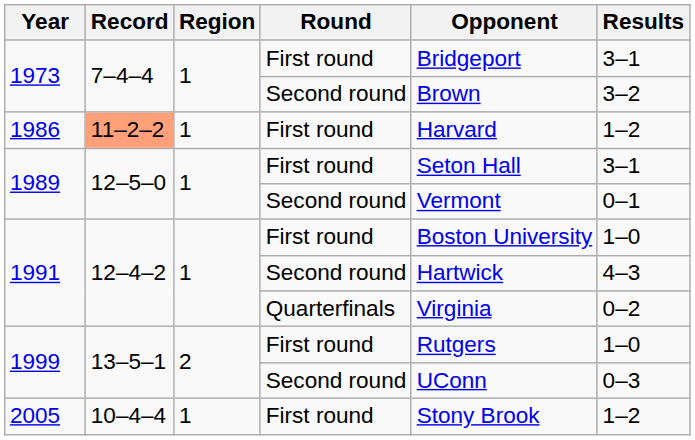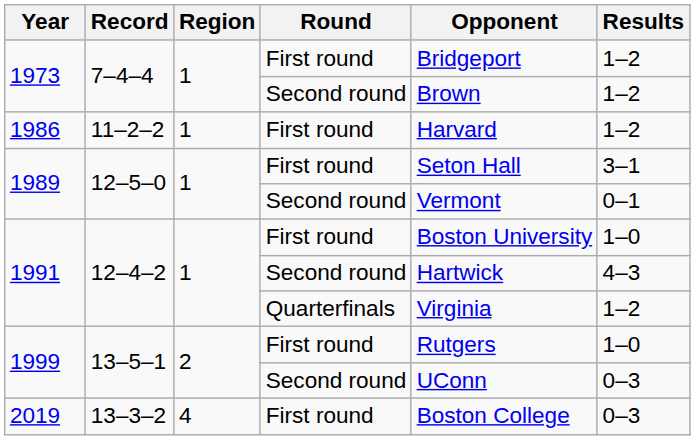(621, 58) 3–1 -> (621, 58) 1–2
(621, 93) 3–2 -> (621, 93) 1–2
(128, 129) lightsalmon background -> (128, 129) no background
(621, 308) 0–2 -> (621, 308) 1–2
- row: (35, 415)
+ row: (35, 415)
